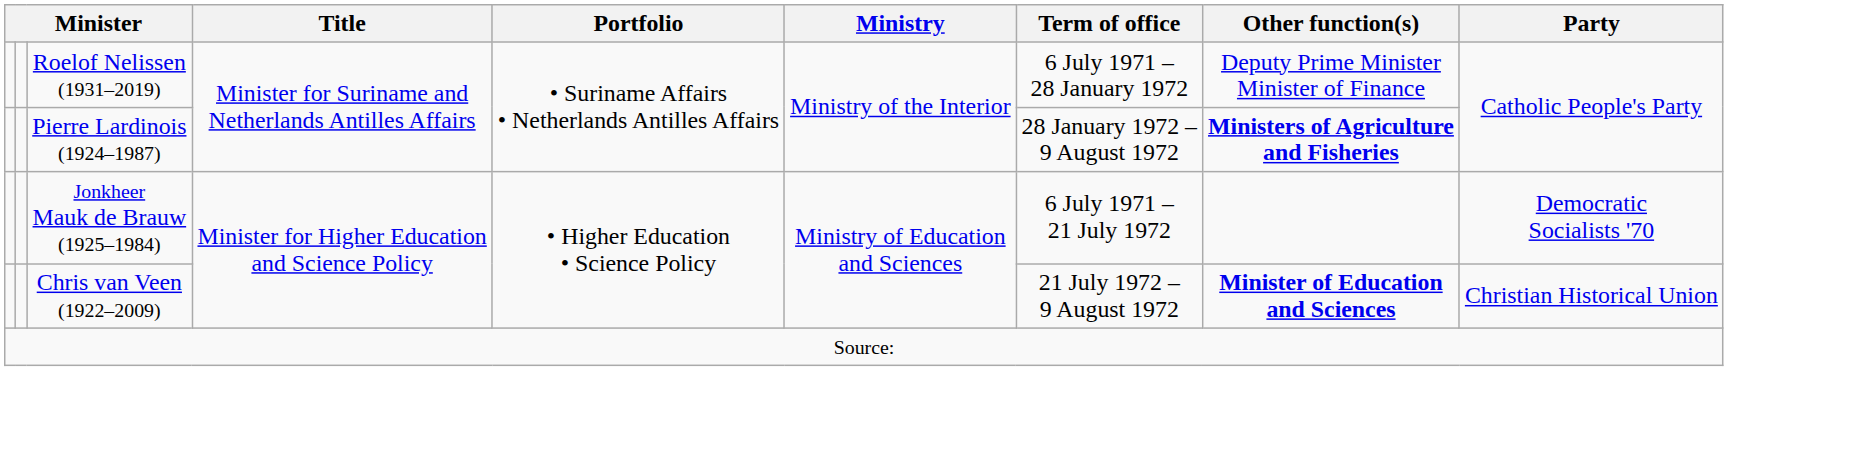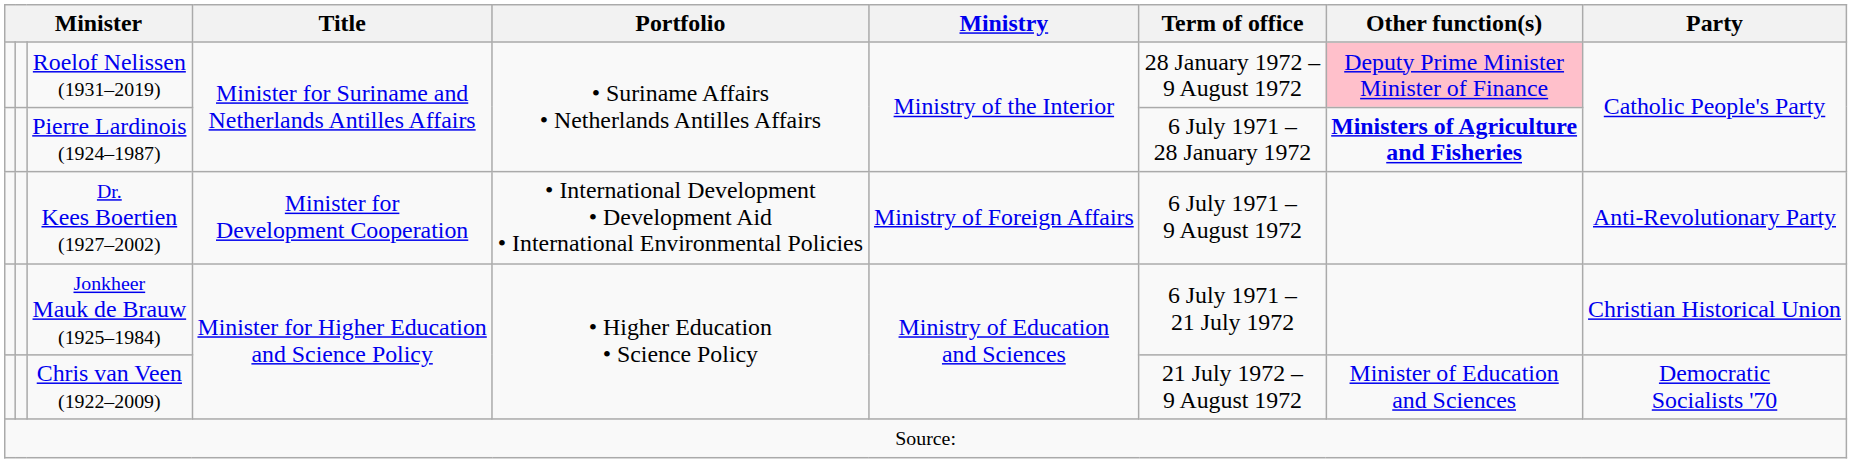(1109, 74) 6 July 1971 – 28 January 1972 -> (1232, 74) 28 January 1972 – 9 August 1972
(1331, 74) no background -> (1454, 74) pink background
(1109, 139) 28 January 1972 – 9 August 1972 -> (1232, 139) 6 July 1971 – 28 January 1972
+ row: (109, 218)
(1591, 217) Democratic Socialists '70 -> (1715, 308) Christian Historical Union
(1331, 295) bold -> (1454, 386) normal
(1591, 295) Christian Historical Union -> (1715, 386) Democratic Socialists '70
